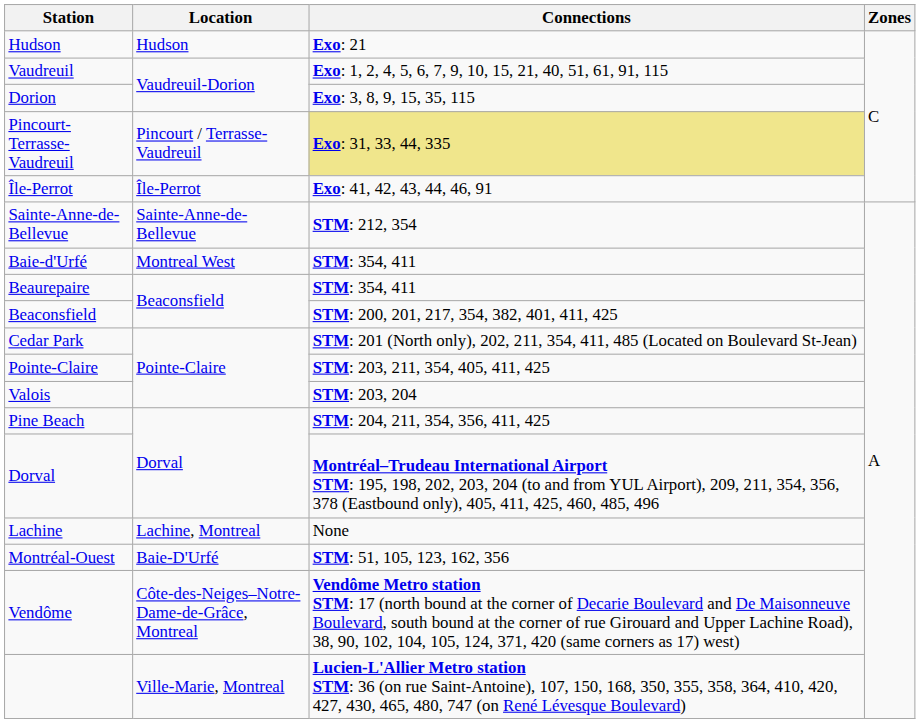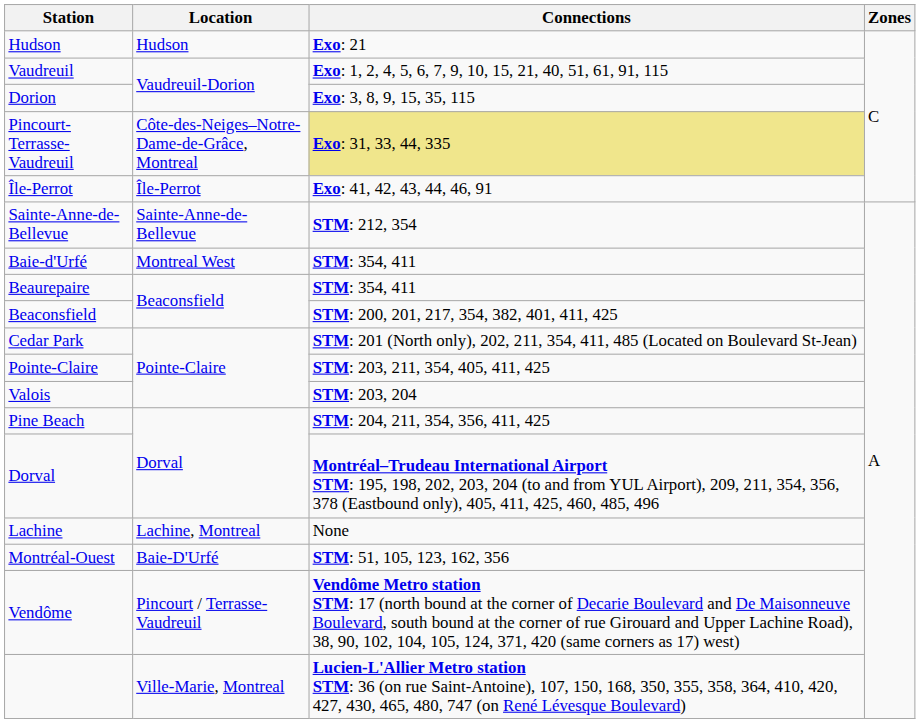(202, 143) Pincourt / Terrasse-Vaudreuil -> (218, 143) Côte-des-Neiges–Notre-Dame-de-Grâce, Montreal
(218, 612) Côte-des-Neiges–Notre-Dame-de-Grâce, Montreal -> (202, 612) Pincourt / Terrasse-Vaudreuil
